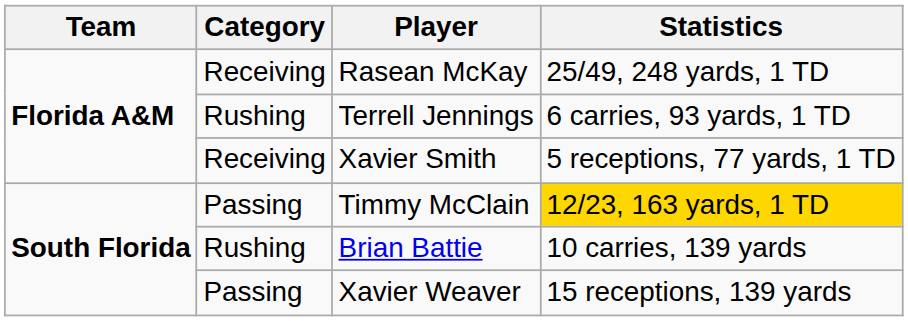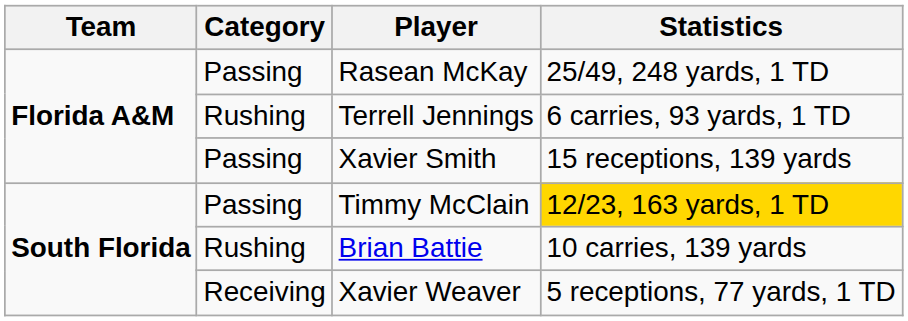(265, 71) Receiving -> (253, 71) Passing
(265, 159) Receiving -> (253, 159) Passing
(721, 159) 5 receptions, 77 yards, 1 TD -> (699, 159) 15 receptions, 139 yards
(253, 292) Passing -> (265, 292) Receiving
(699, 292) 15 receptions, 139 yards -> (721, 292) 5 receptions, 77 yards, 1 TD
